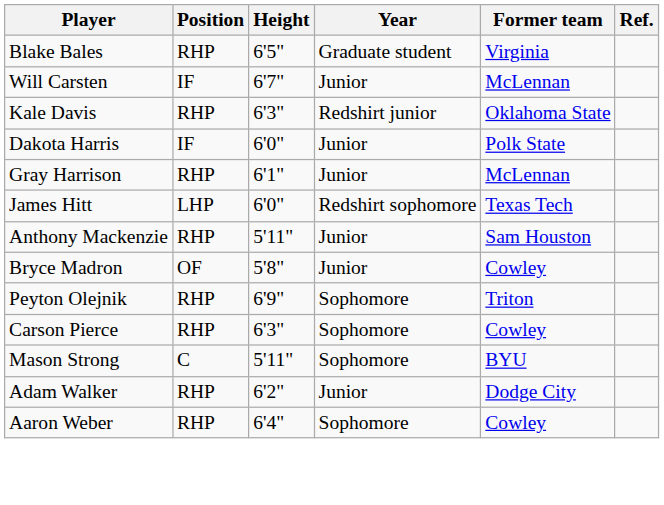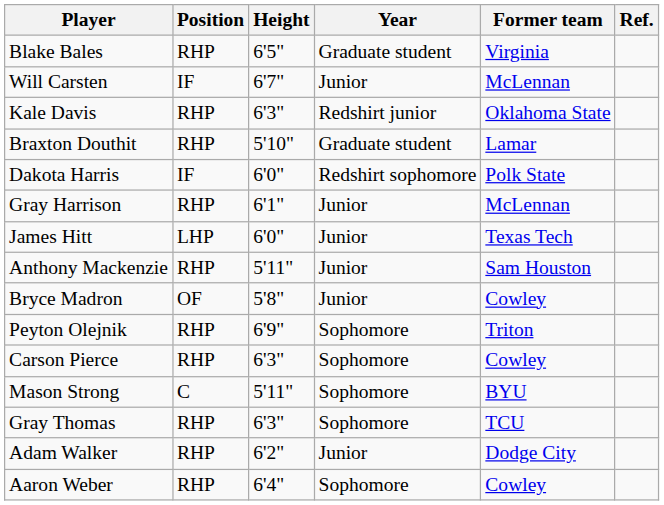+ row: (73, 143)
(343, 143) Junior -> (397, 174) Redshirt sophomore
(397, 205) Redshirt sophomore -> (343, 236) Junior
+ row: (62, 422)
